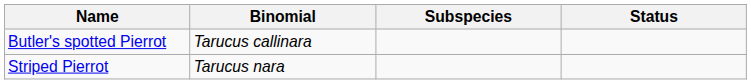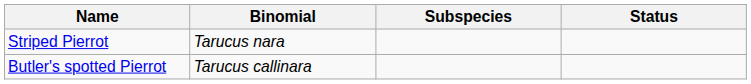rows swapped: (58, 66) <-> (87, 41)
